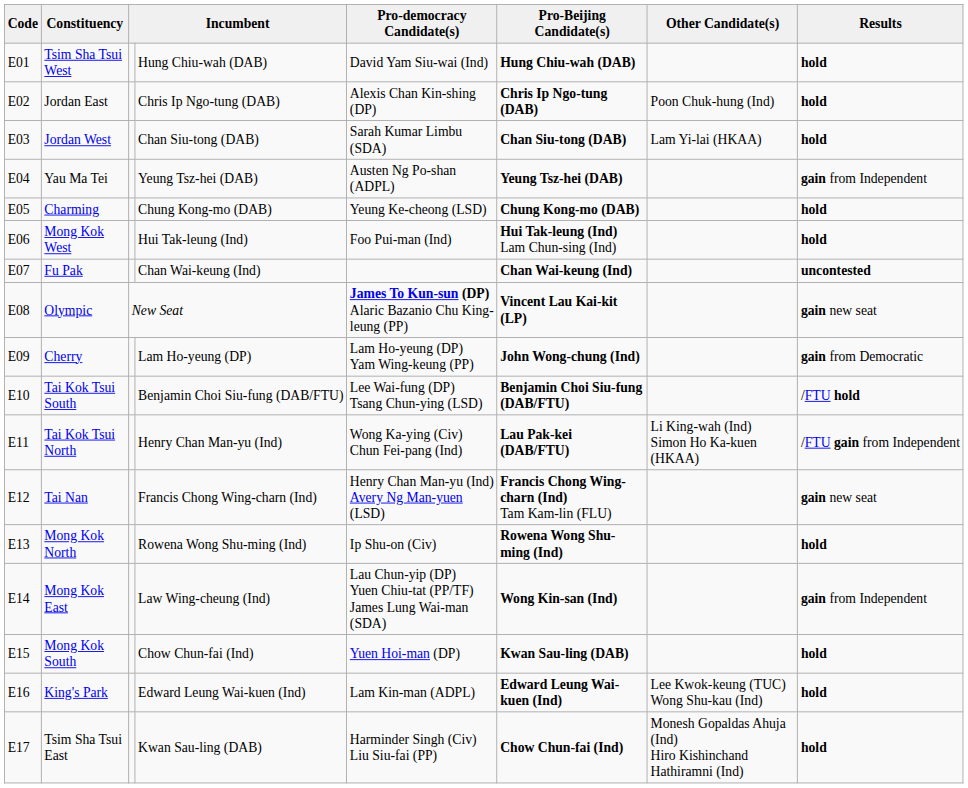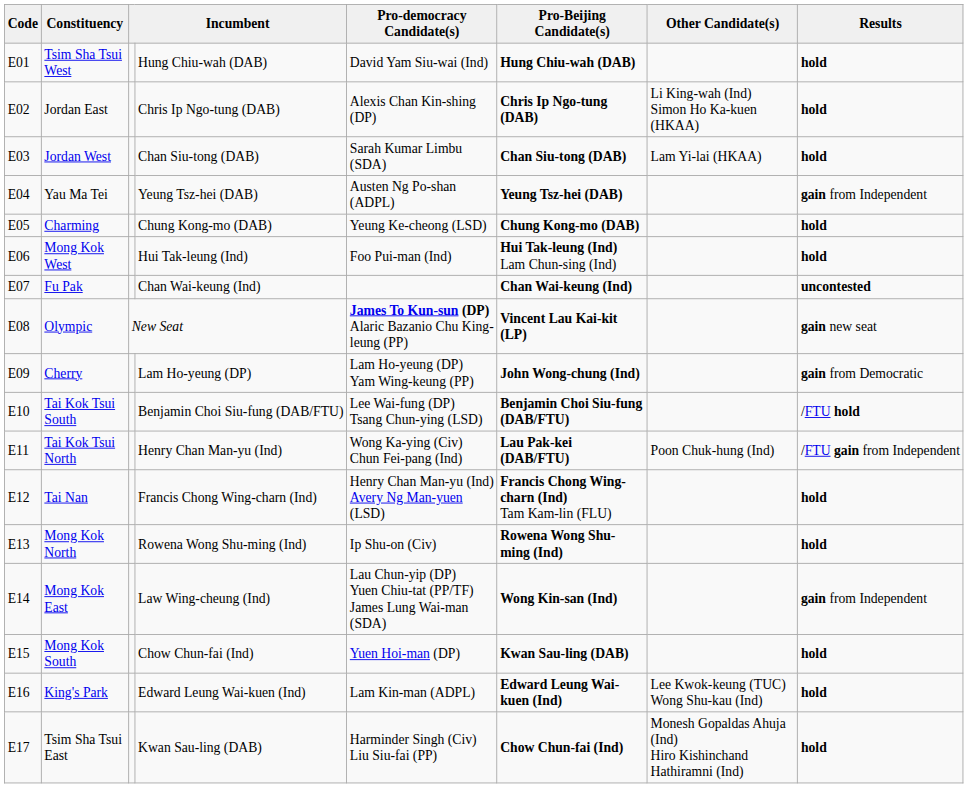(712, 101) Poon Chuk-hung (Ind) -> (704, 109) Li King-wah (Ind) Simon Ho Ka-kuen (HKAA)
(704, 442) Li King-wah (Ind) Simon Ho Ka-kuen (HKAA) -> (712, 450) Poon Chuk-hung (Ind)
(839, 497) gain new seat -> (814, 497) hold
